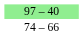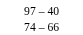(42, 11) lightgreen background -> (42, 11) no background
